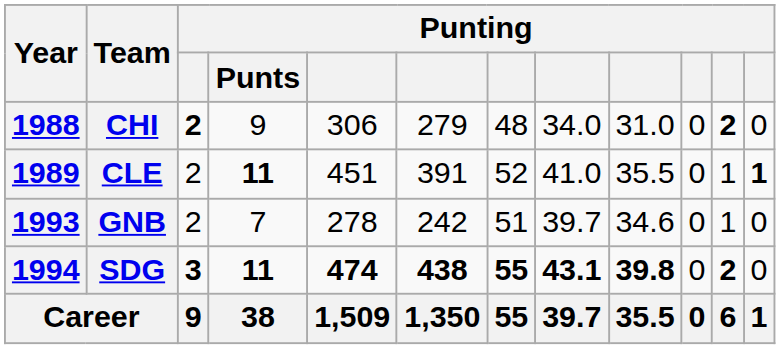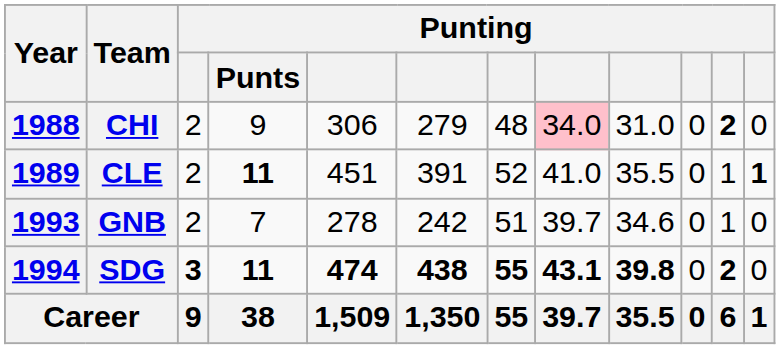(193, 125) bold -> (193, 125) normal
(572, 125) no background -> (572, 125) pink background
